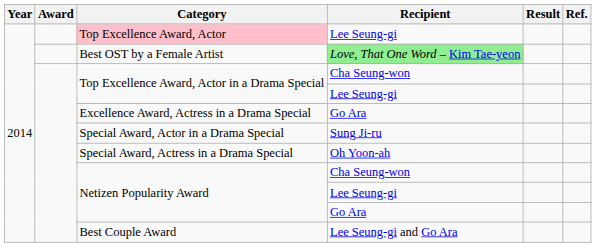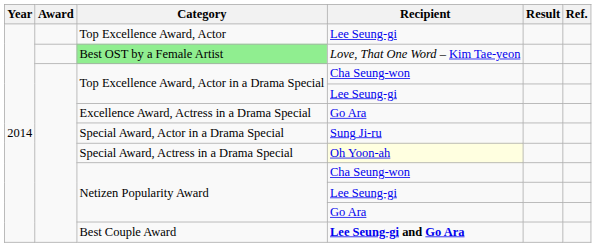(153, 34) pink background -> (153, 34) no background
(151, 53) no background -> (151, 53) lightgreen background
(425, 53) lightgreen background -> (425, 53) no background
(360, 152) no background -> (360, 152) lightyellow background
(394, 232) normal -> (397, 232) bold
